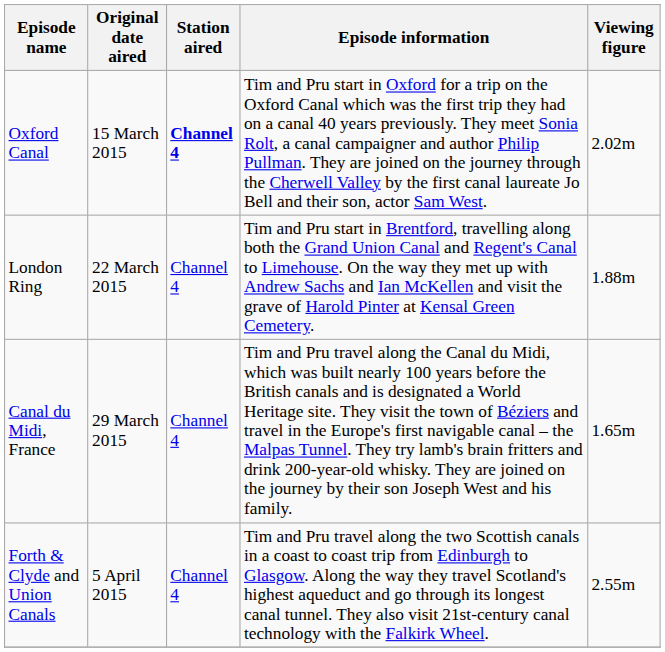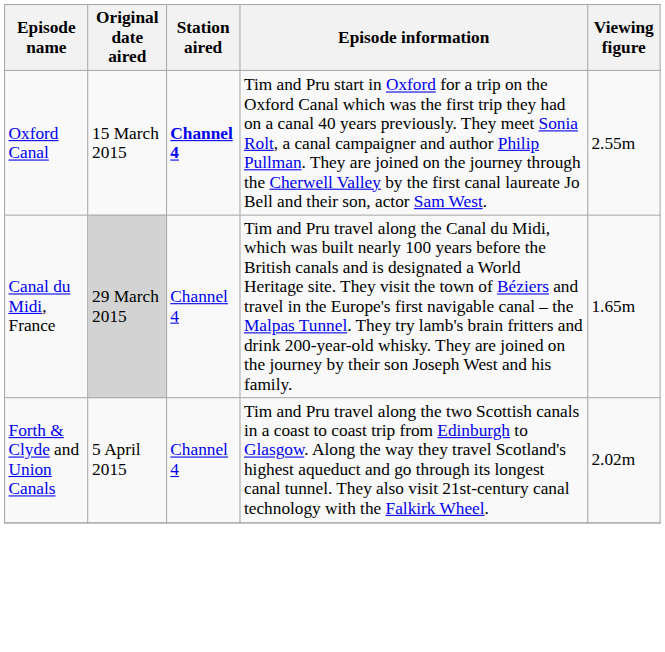(613, 142) 2.02m -> (613, 142) 2.55m
- row: (35, 277)
(125, 430) no background -> (125, 306) lightgrey background
(613, 584) 2.55m -> (613, 460) 2.02m
